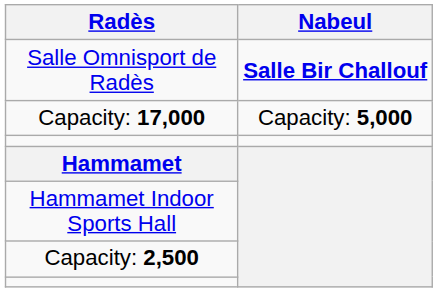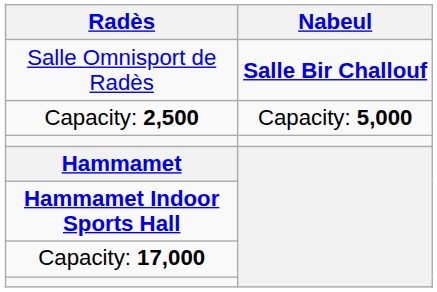(122, 117) Capacity: 17,000 -> (122, 117) Capacity: 2,500
(122, 211) normal -> (122, 211) bold
(122, 258) Capacity: 2,500 -> (122, 258) Capacity: 17,000
